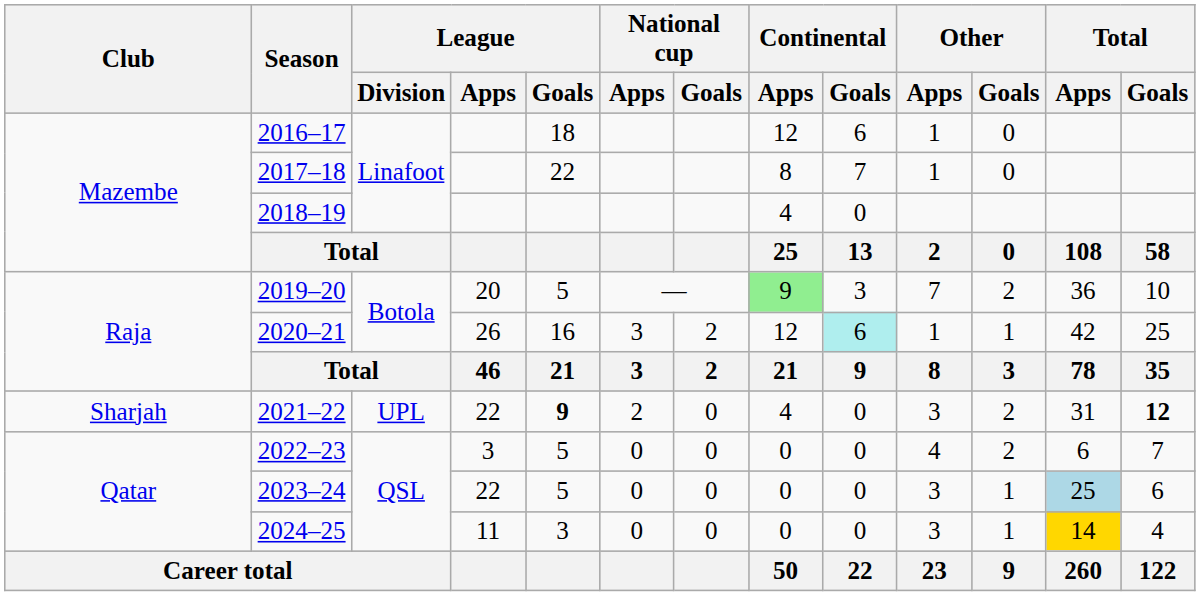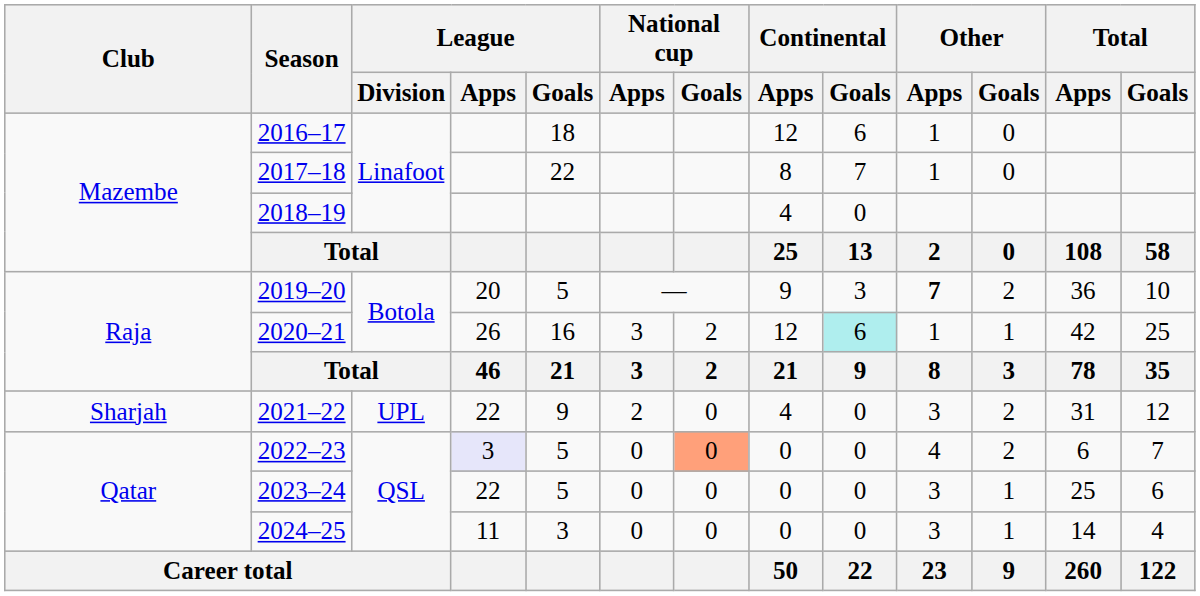(786, 291) lightgreen background -> (786, 291) no background
(934, 291) normal -> (934, 291) bold
(562, 411) bold -> (562, 411) normal
(1157, 411) bold -> (1157, 411) normal
(488, 451) no background -> (488, 451) lavender background
(711, 451) no background -> (711, 451) lightsalmon background
(1083, 490) lightblue background -> (1083, 490) no background
(1083, 530) gold background -> (1083, 530) no background
